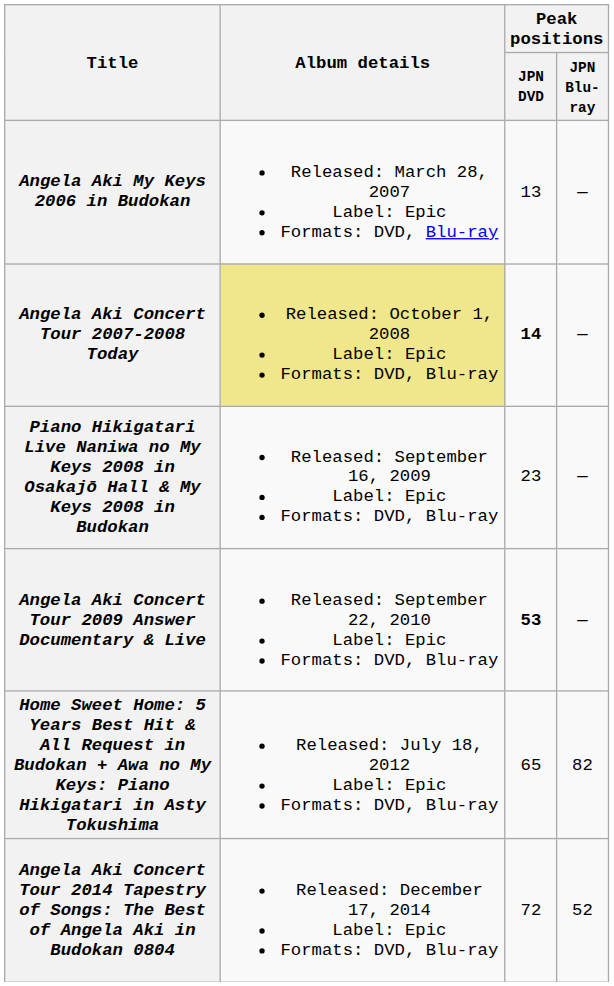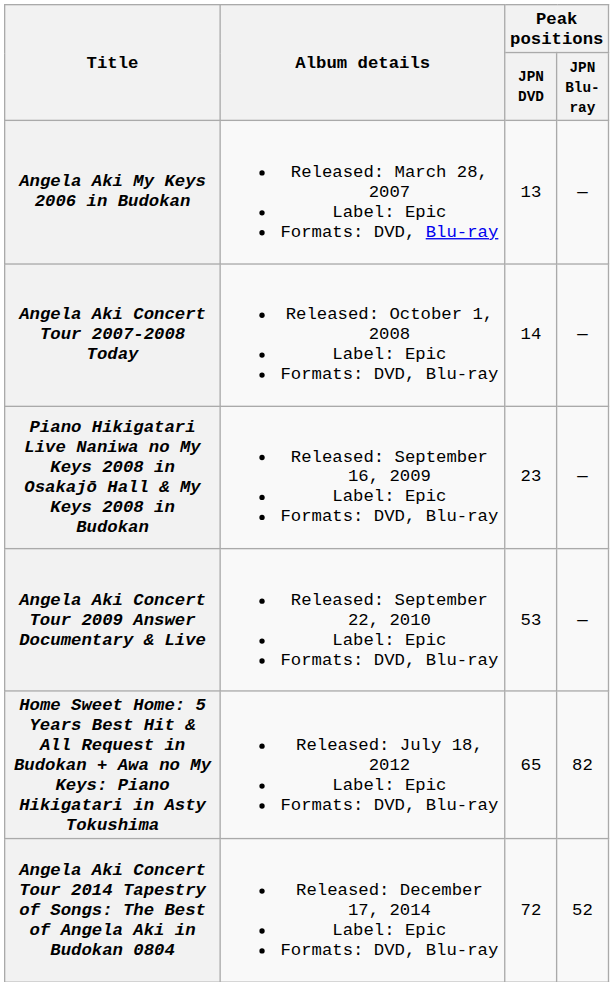(363, 345) khaki background -> (363, 345) no background
(531, 335) bold -> (531, 335) normal
(531, 620) bold -> (531, 620) normal
